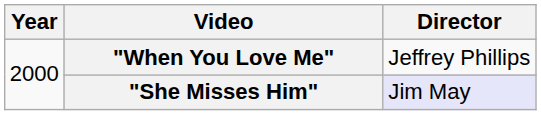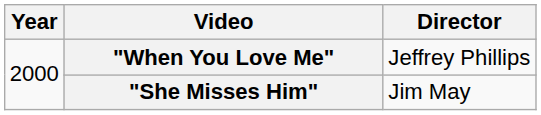(429, 92) lavender background -> (429, 92) no background
